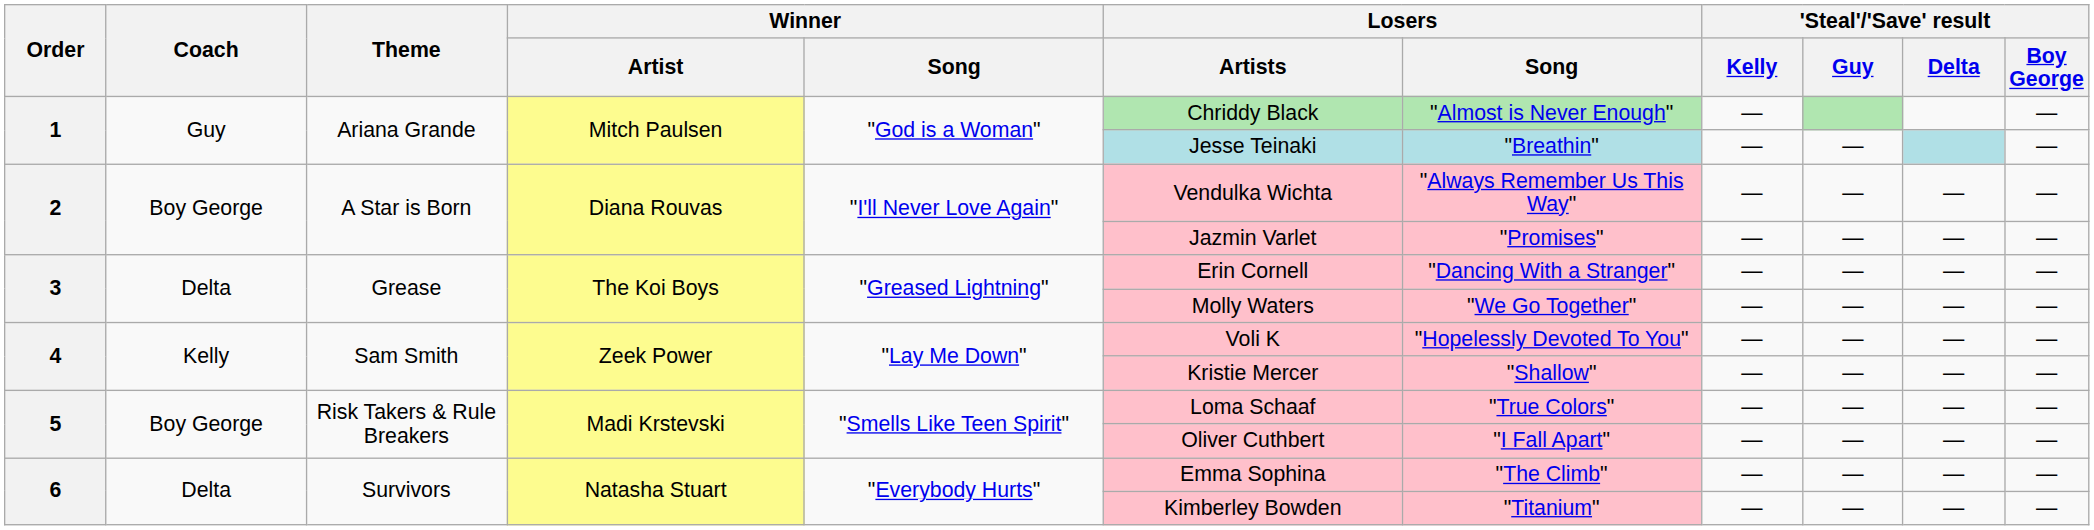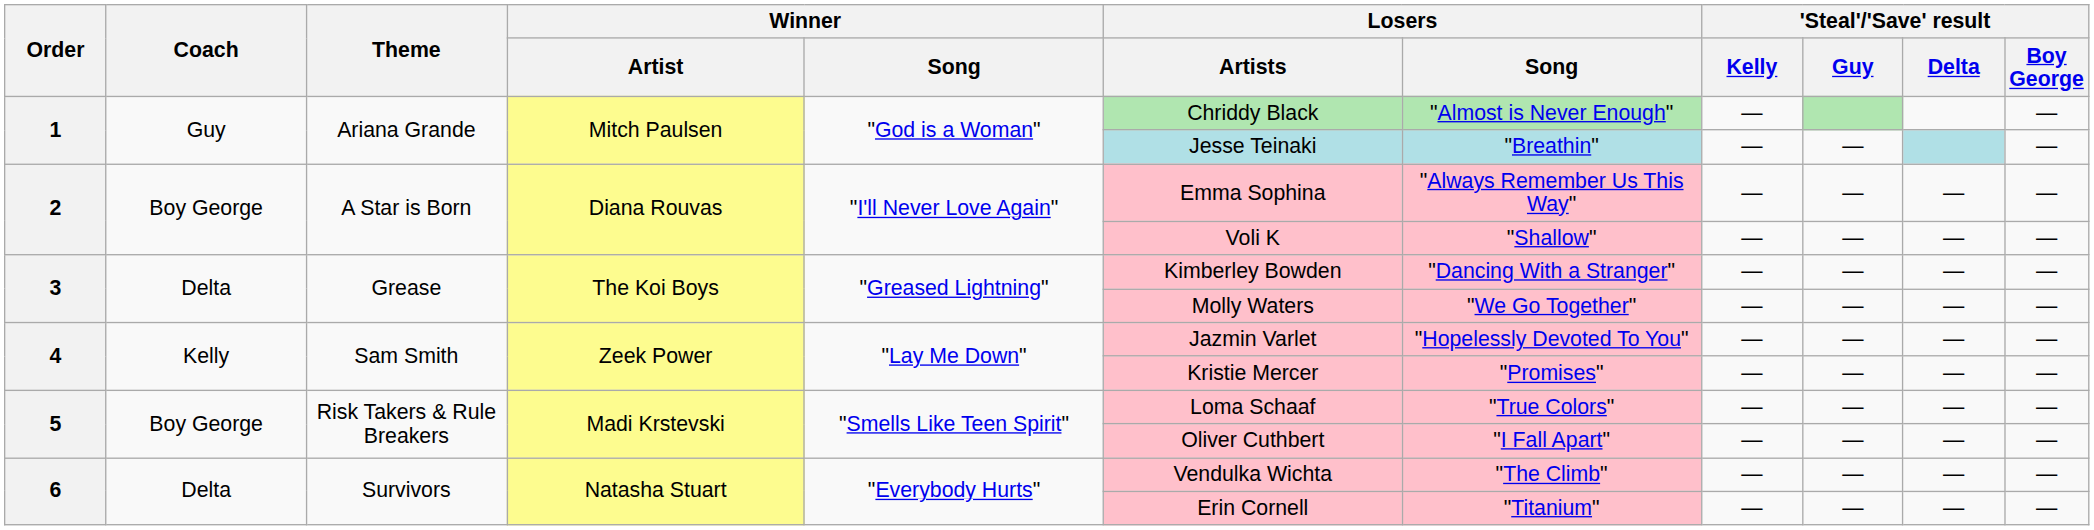(1253, 192) Vendulka Wichta -> (1253, 192) Emma Sophina
(1253, 237) Jazmin Varlet -> (1253, 237) Voli K
(1552, 237) "Promises" -> (1552, 237) "Shallow"
(1253, 271) Erin Cornell -> (1253, 271) Kimberley Bowden
(1253, 339) Voli K -> (1253, 339) Jazmin Varlet
(1552, 372) "Shallow" -> (1552, 372) "Promises"
(1253, 474) Emma Sophina -> (1253, 474) Vendulka Wichta
(1253, 507) Kimberley Bowden -> (1253, 507) Erin Cornell
